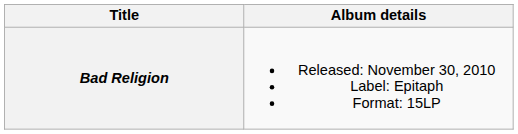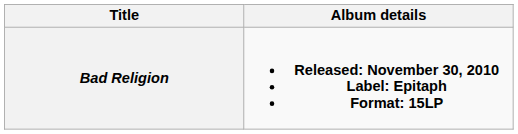(379, 86) normal -> (379, 86) bold
